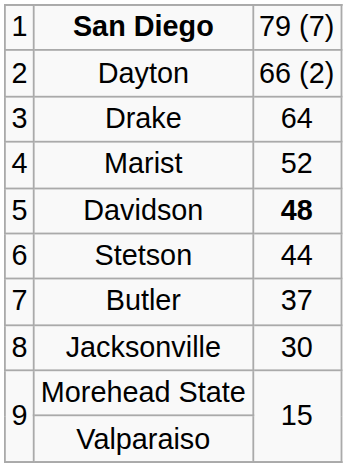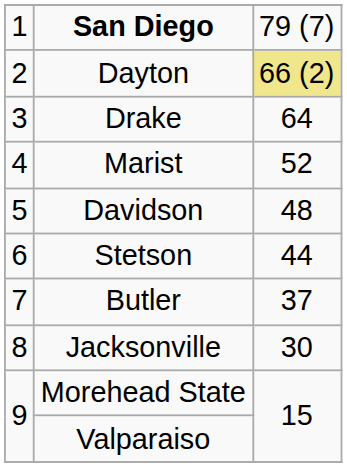(297, 73) no background -> (297, 73) khaki background
(297, 210) bold -> (297, 210) normal
